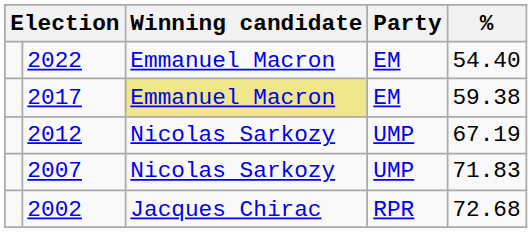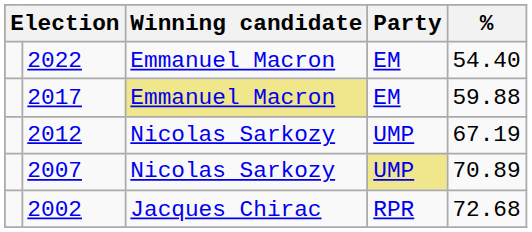(487, 98) 59.38 -> (487, 98) 59.88
(394, 172) no background -> (394, 172) khaki background
(487, 172) 71.83 -> (487, 172) 70.89
